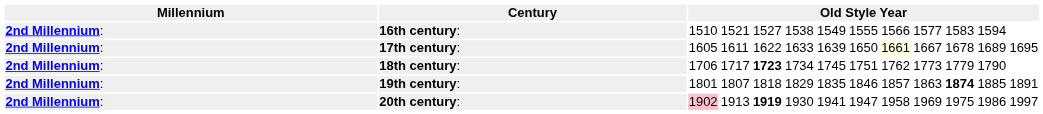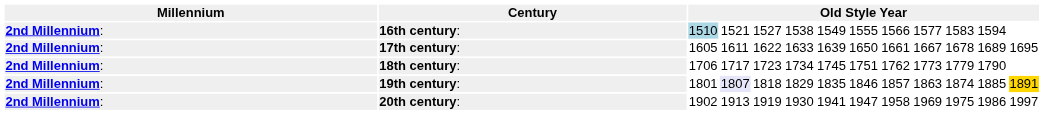(703, 30) no background -> (703, 30) lightblue background
(896, 48) lightyellow background -> (896, 48) no background
(767, 66) bold -> (767, 66) normal
(735, 84) no background -> (735, 84) lavender background
(960, 84) bold -> (960, 84) normal
(1024, 84) no background -> (1024, 84) gold background
(703, 101) pink background -> (703, 101) no background
(767, 101) bold -> (767, 101) normal
